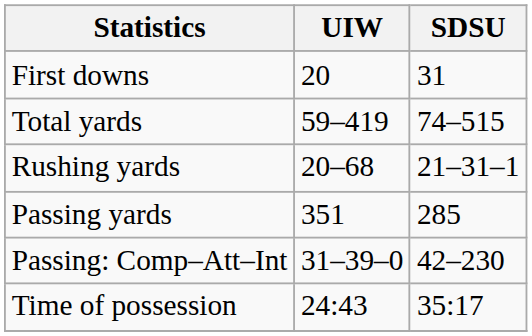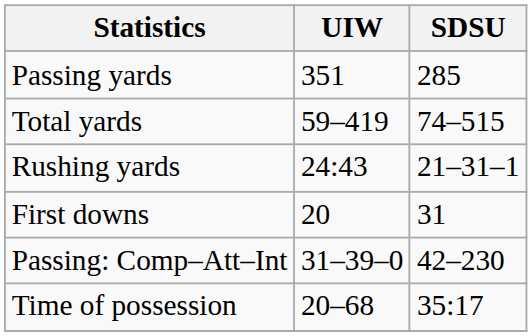rows swapped: (80, 74) <-> (92, 213)
(338, 167) 20–68 -> (334, 167) 24:43
(334, 306) 24:43 -> (338, 306) 20–68
